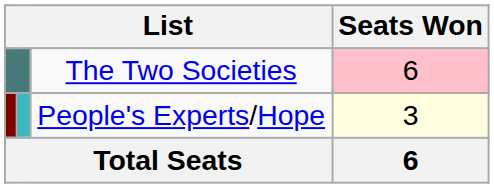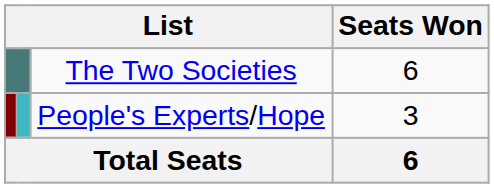(411, 71) pink background -> (411, 71) no background
(411, 116) lightyellow background -> (411, 116) no background
